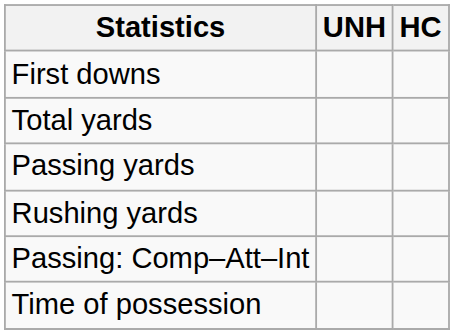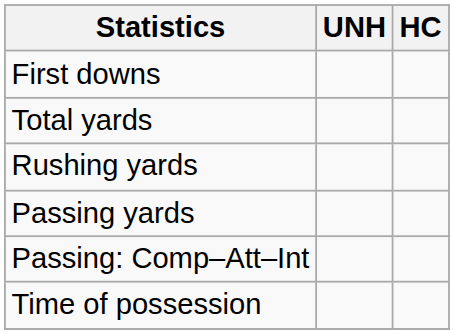rows swapped: (105, 212) <-> (103, 166)
